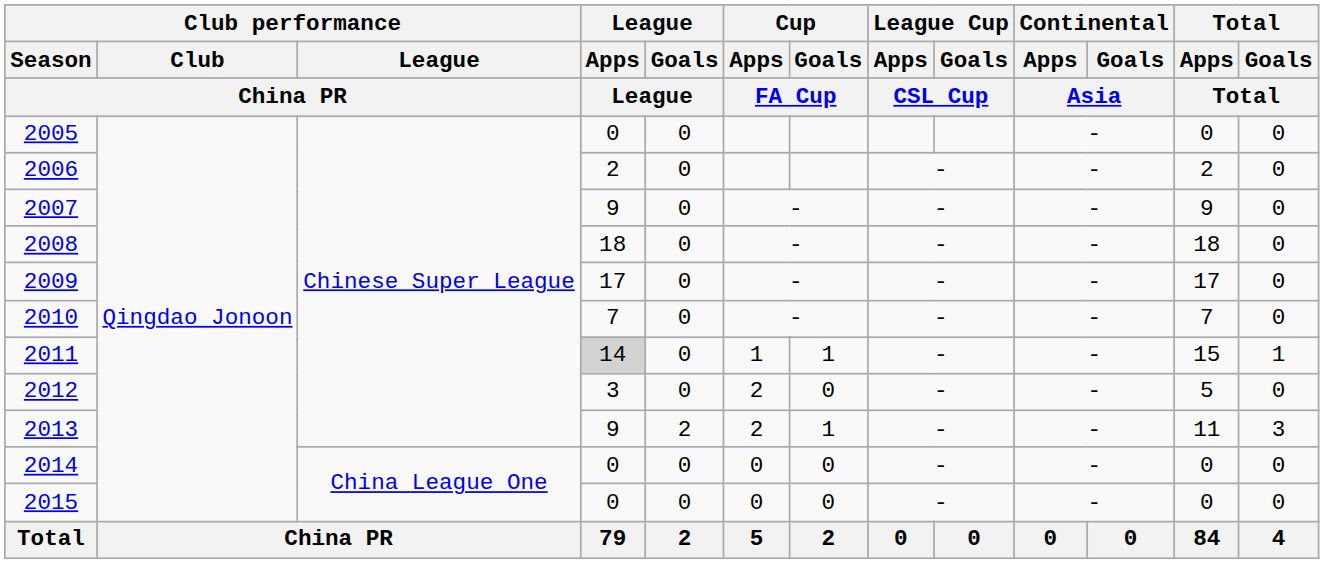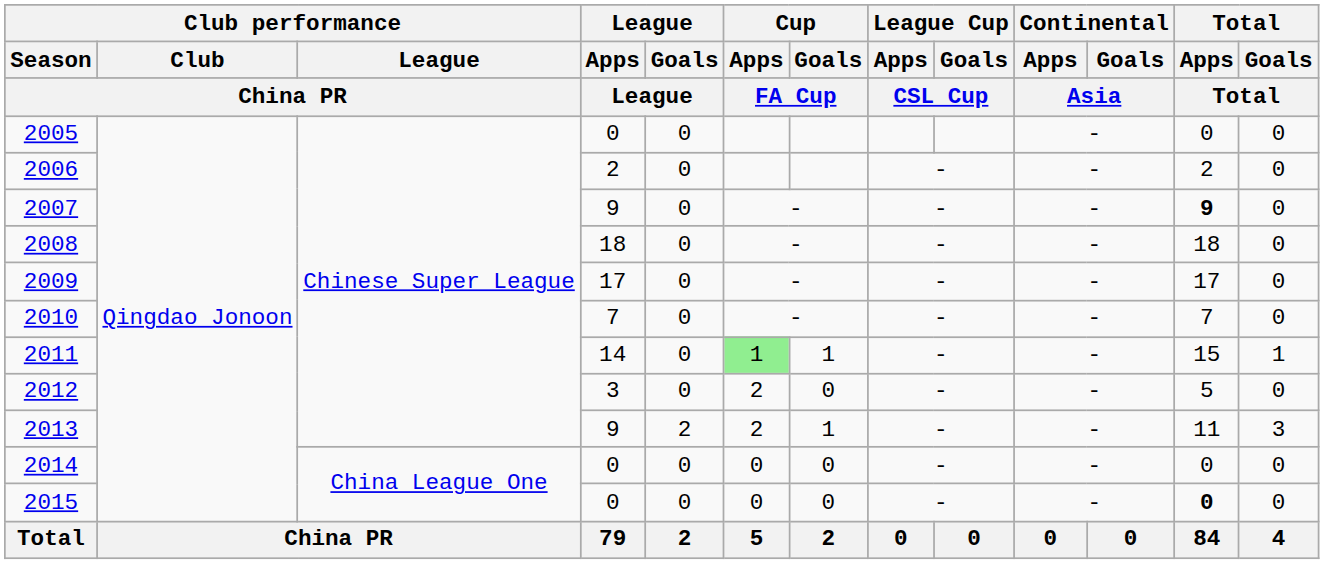(1207, 208) normal -> (1207, 208) bold
(613, 355) lightgrey background -> (613, 355) no background
(756, 355) no background -> (756, 355) lightgreen background
(1207, 503) normal -> (1207, 503) bold
